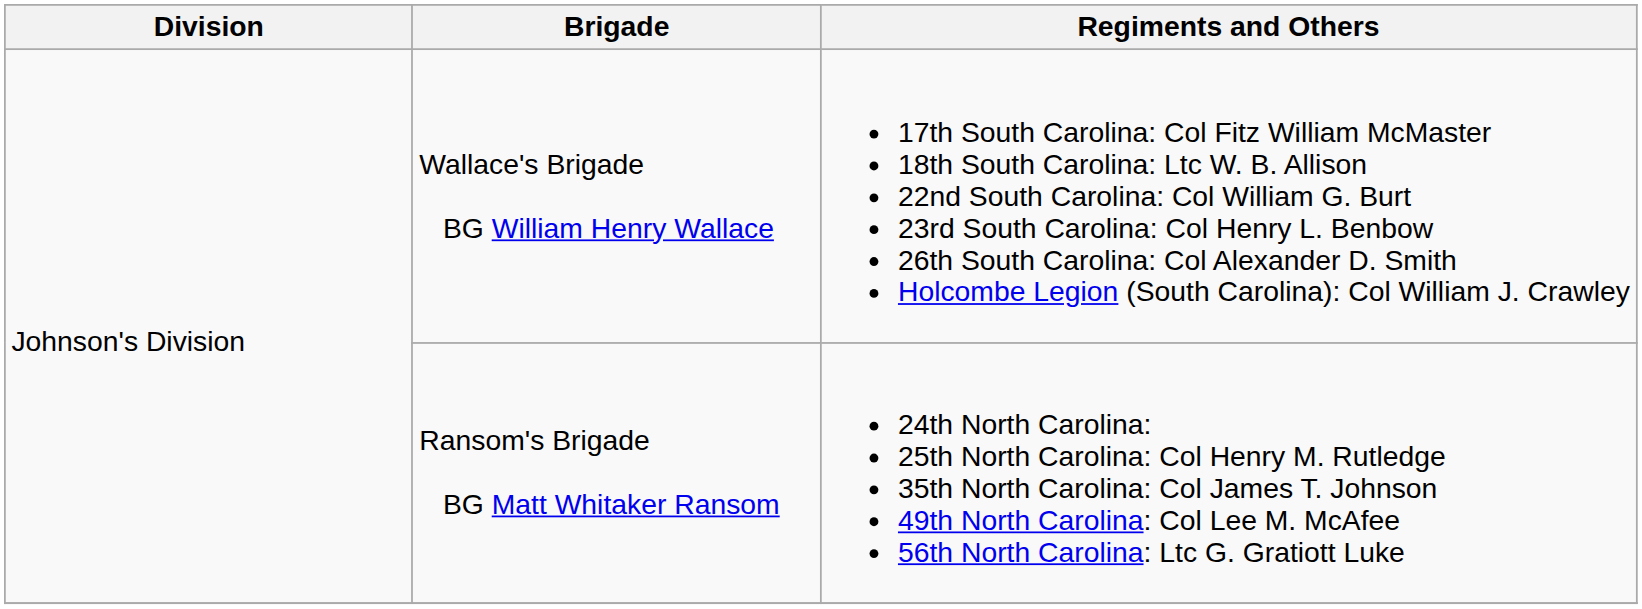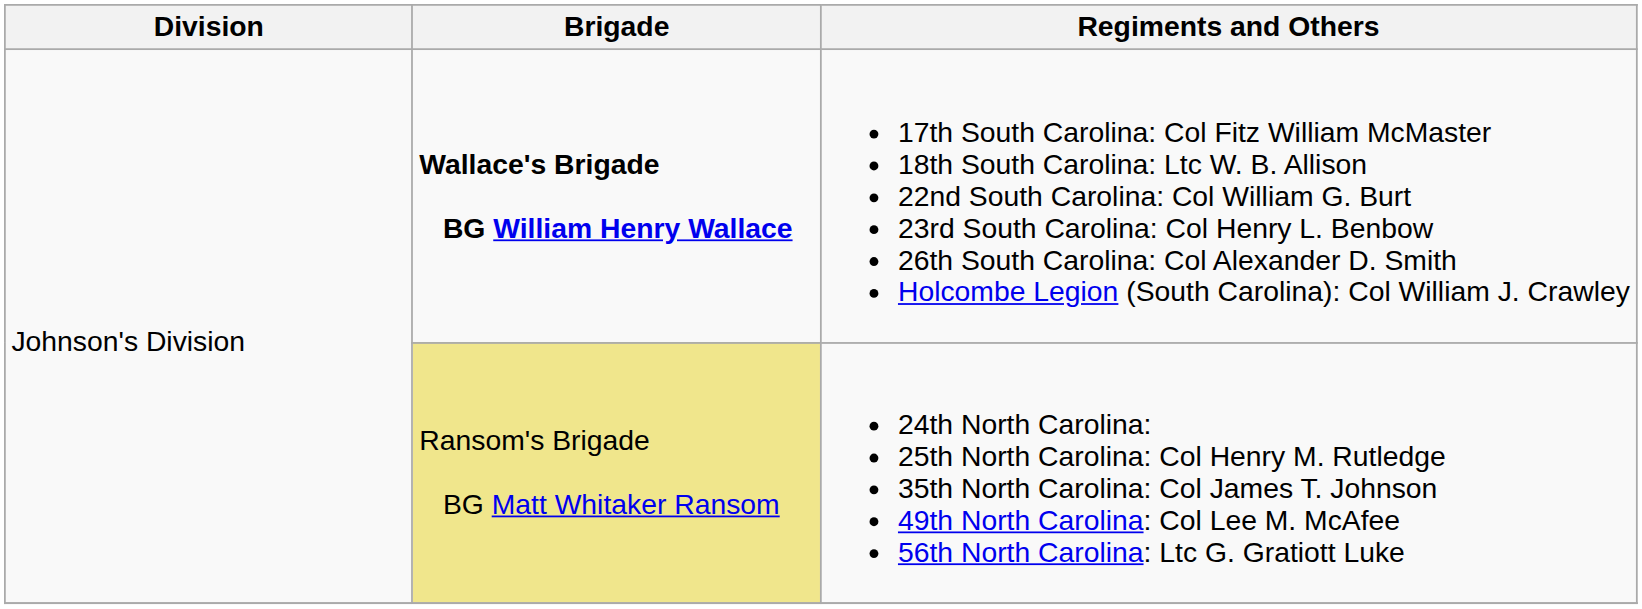(597, 195) normal -> (606, 195) bold
(599, 472) no background -> (599, 472) khaki background
